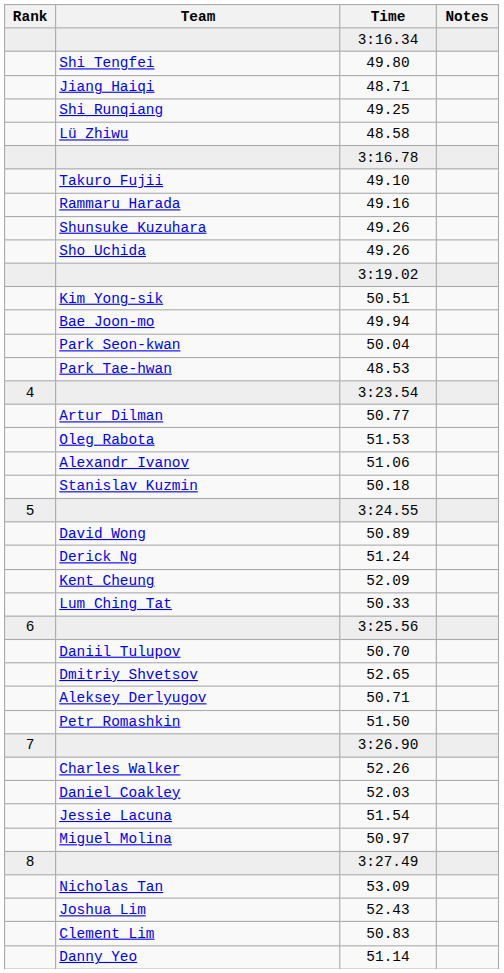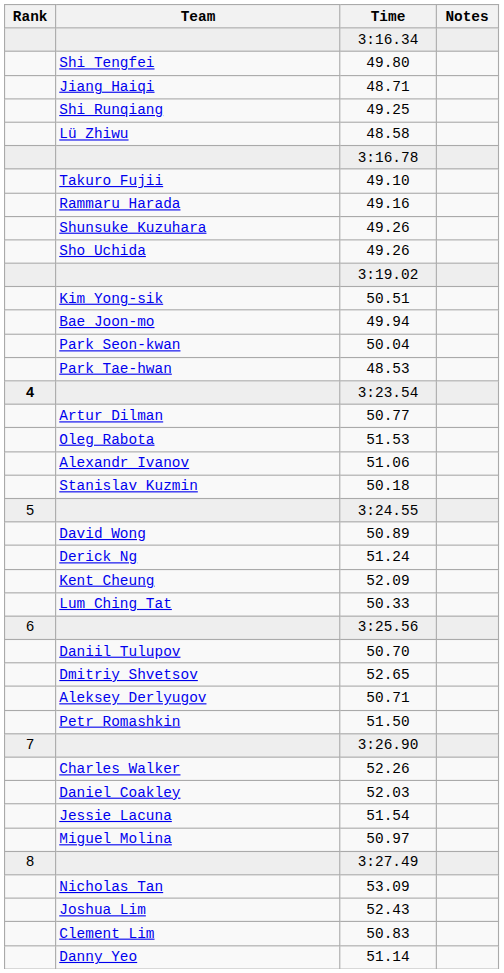(30, 393) normal -> (30, 393) bold
